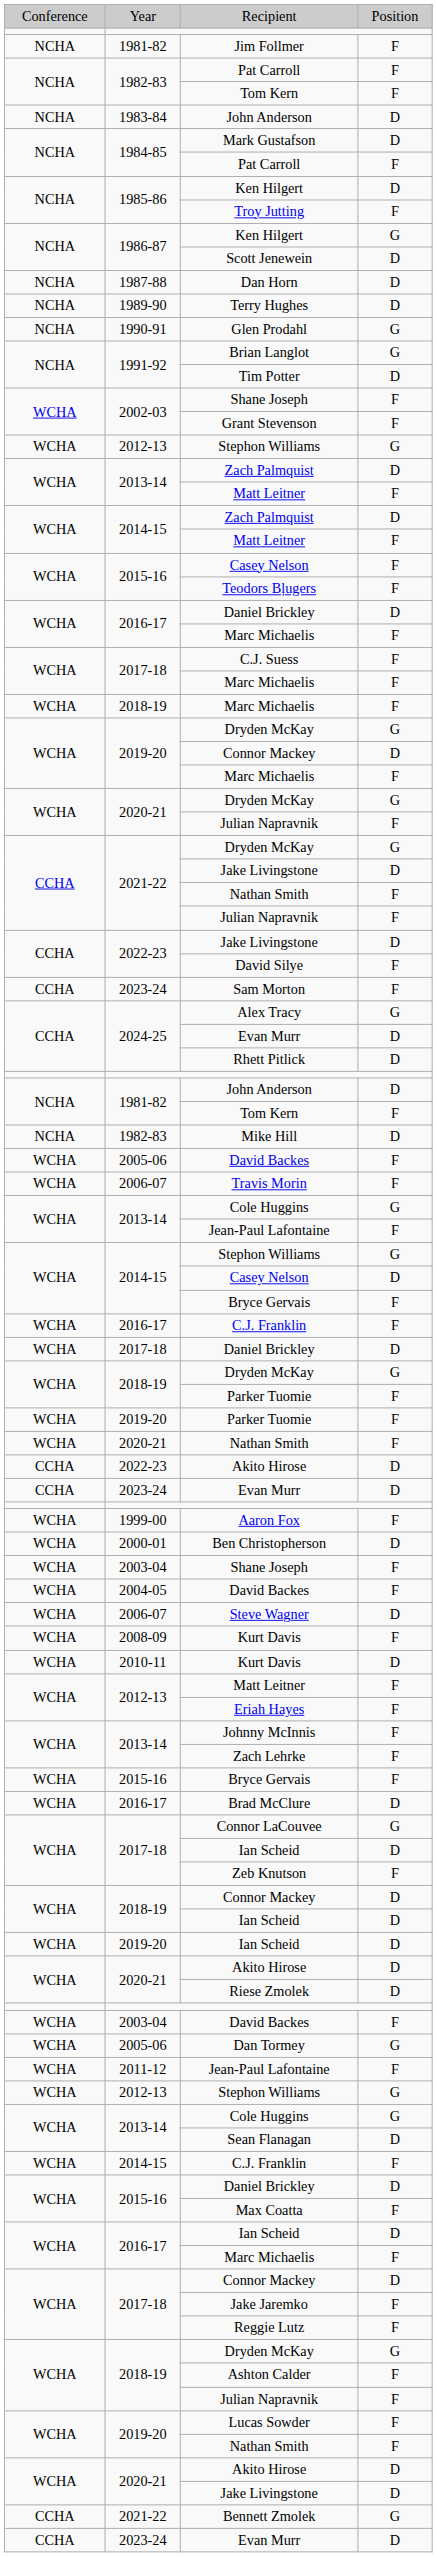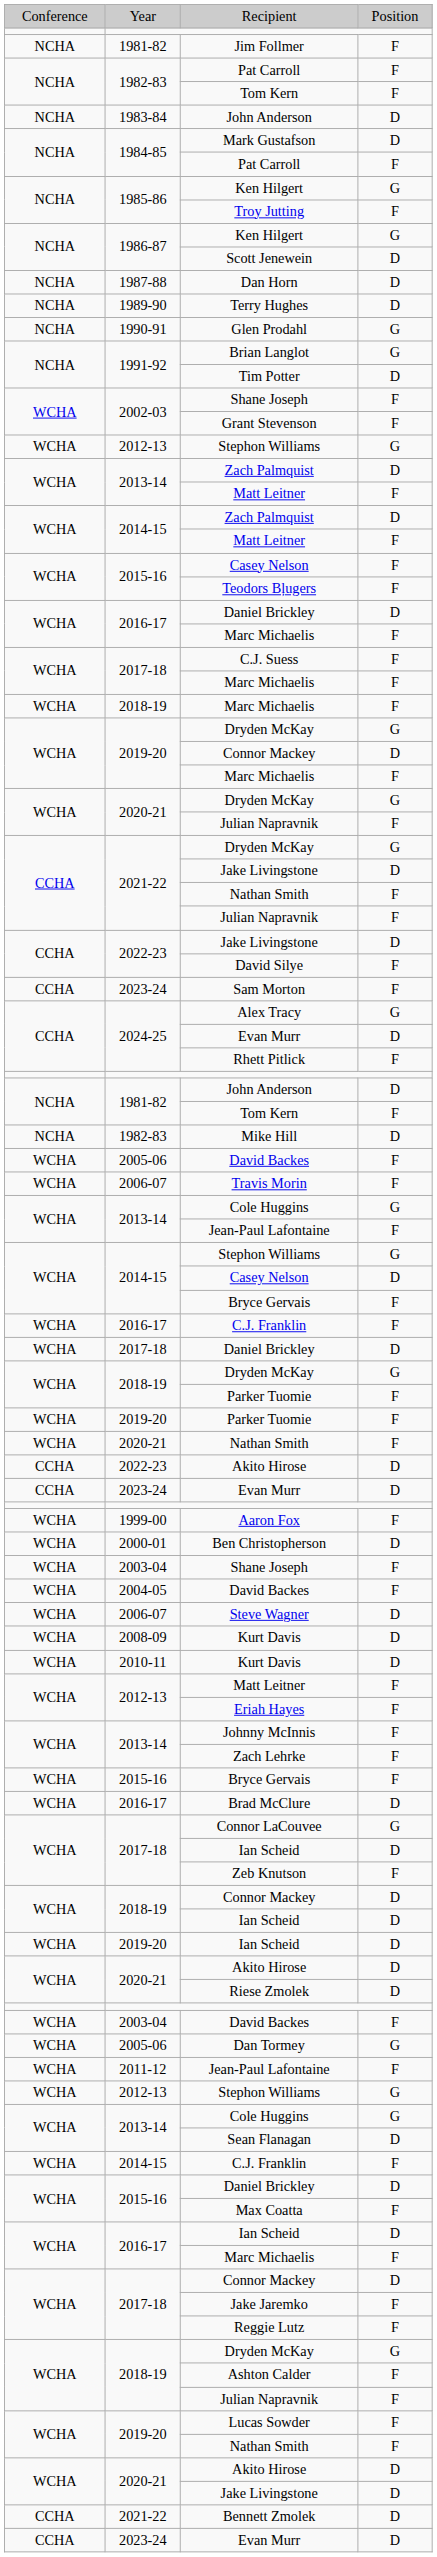(395, 188) D -> (395, 188) G
(395, 1059) D -> (395, 1059) F
(395, 1638) F -> (395, 1638) D
(395, 2516) G -> (395, 2516) D
